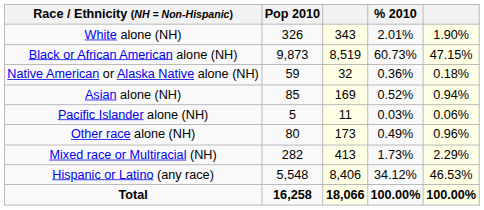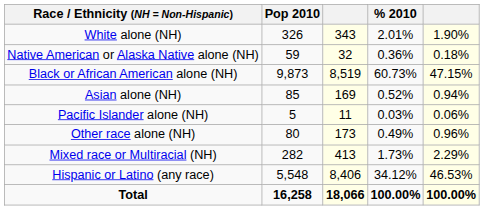rows swapped: (133, 54) <-> (133, 74)
